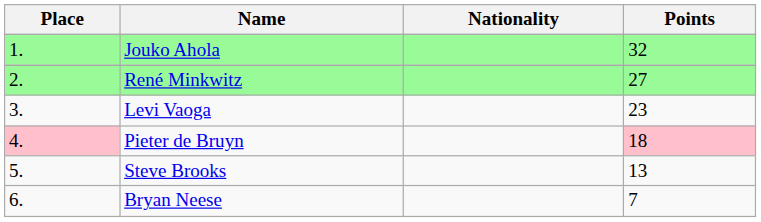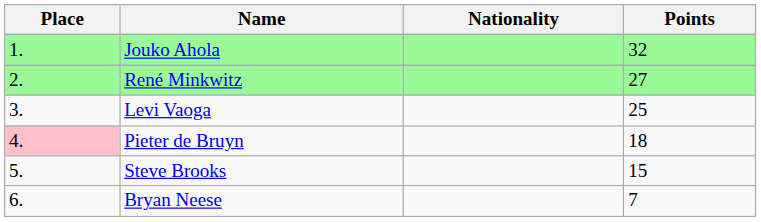(638, 110) 23 -> (638, 110) 25
(638, 140) pink background -> (638, 140) no background
(638, 170) 13 -> (638, 170) 15
